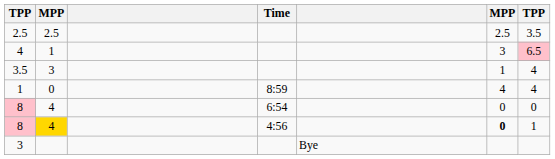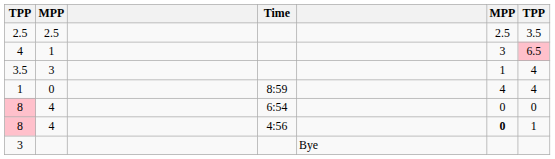(51, 126) gold background -> (51, 126) no background
